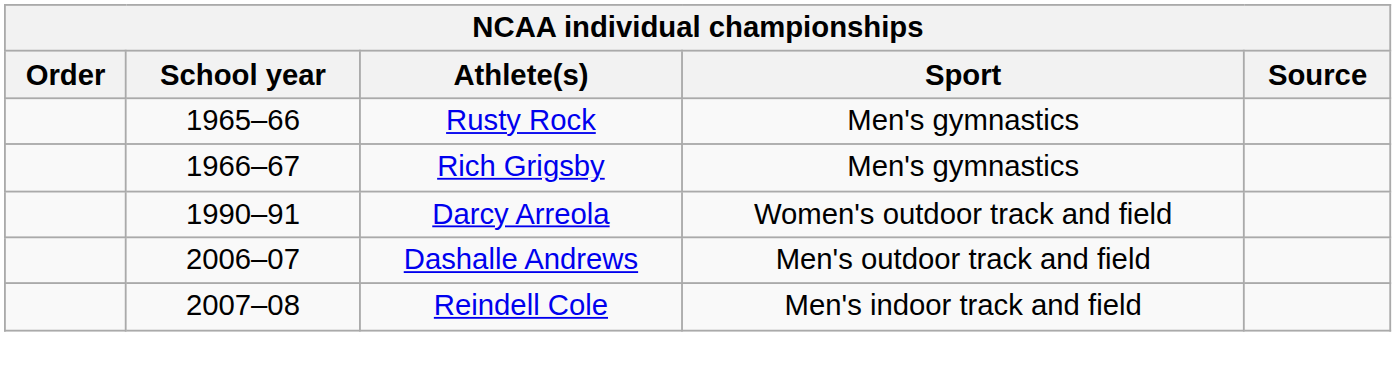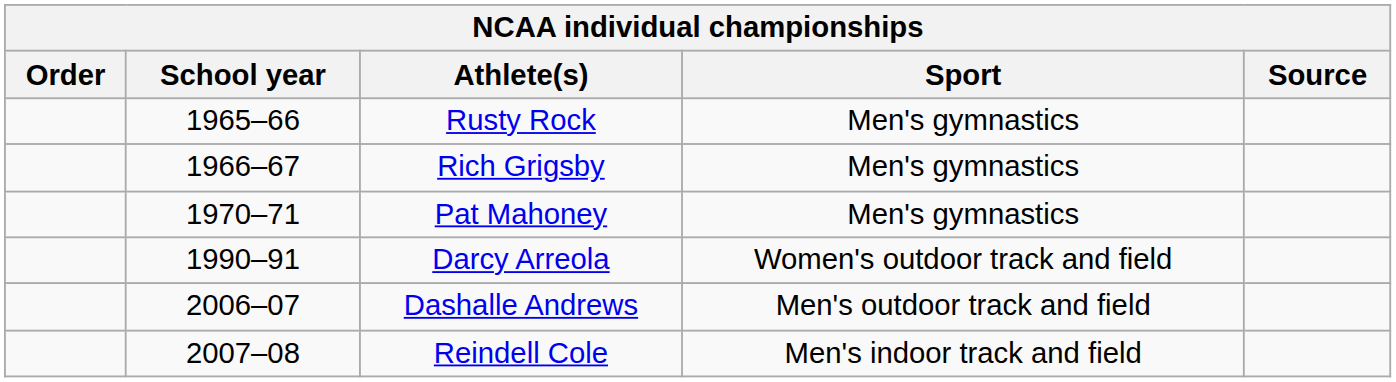+ row: (521, 213)
